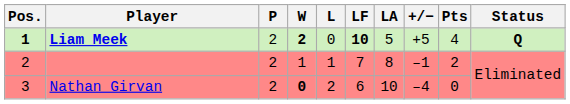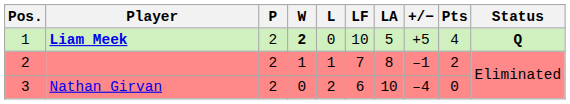(25, 40) bold -> (25, 40) normal
(360, 40) bold -> (360, 40) normal
(302, 87) bold -> (302, 87) normal
